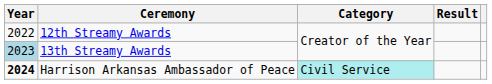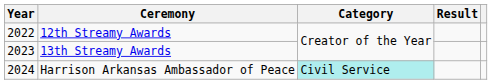(21, 51) lightblue background -> (21, 51) no background
(21, 70) bold -> (21, 70) normal
